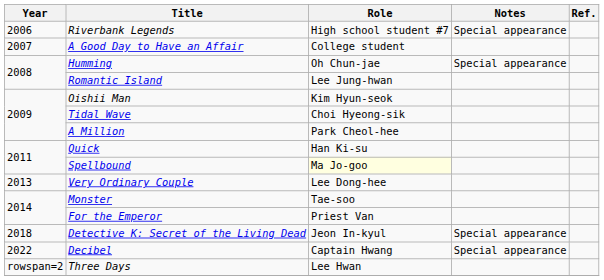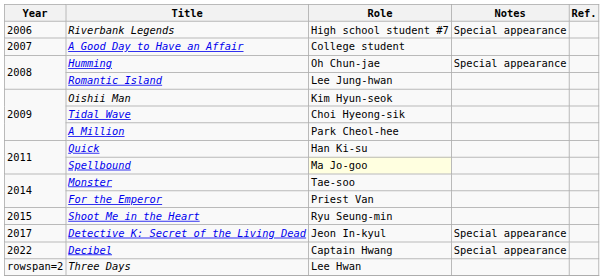- row: (131, 182)
+ row: (134, 216)
(19, 233) 2018 -> (19, 233) 2017
